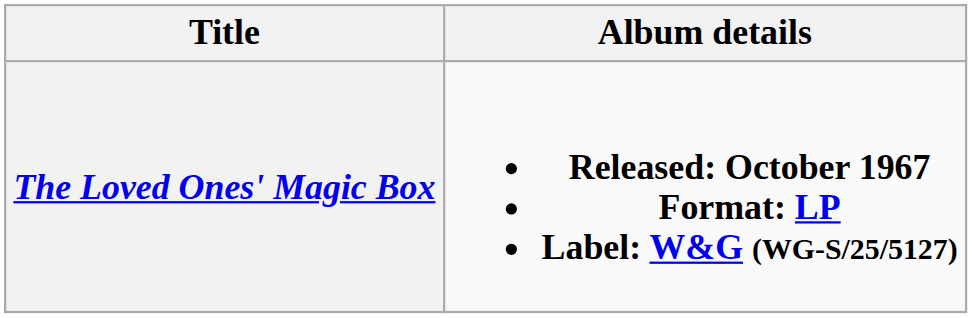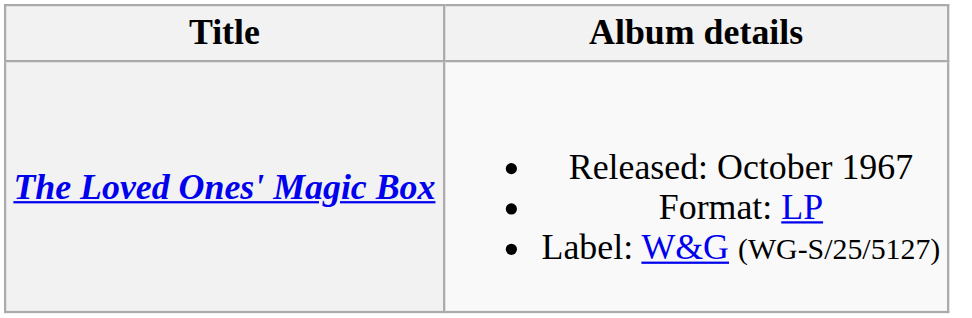(705, 207) bold -> (696, 207) normal
